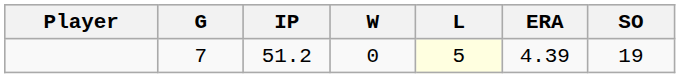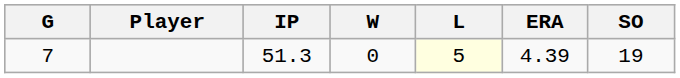columns swapped: (81, 22) <-> (201, 22)
(287, 56) 51.2 -> (287, 56) 51.3
